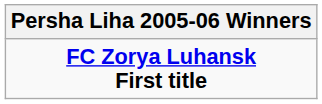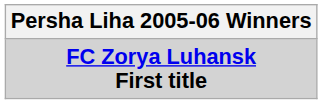(161, 68) no background -> (161, 68) lightgrey background
